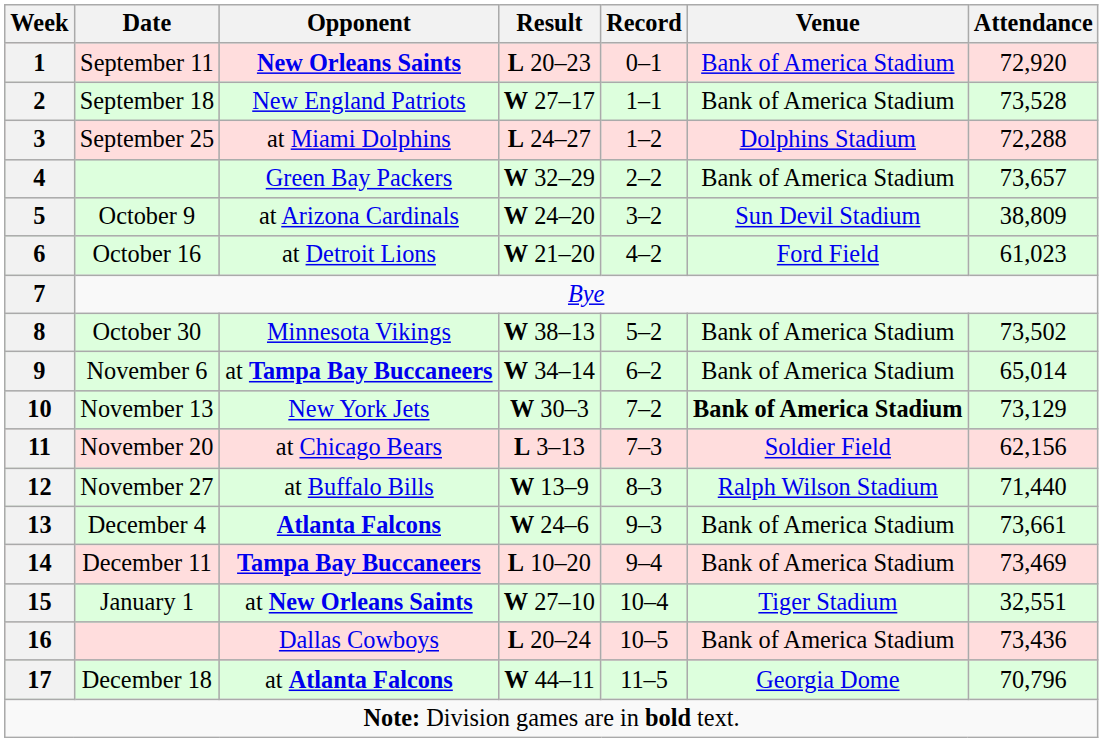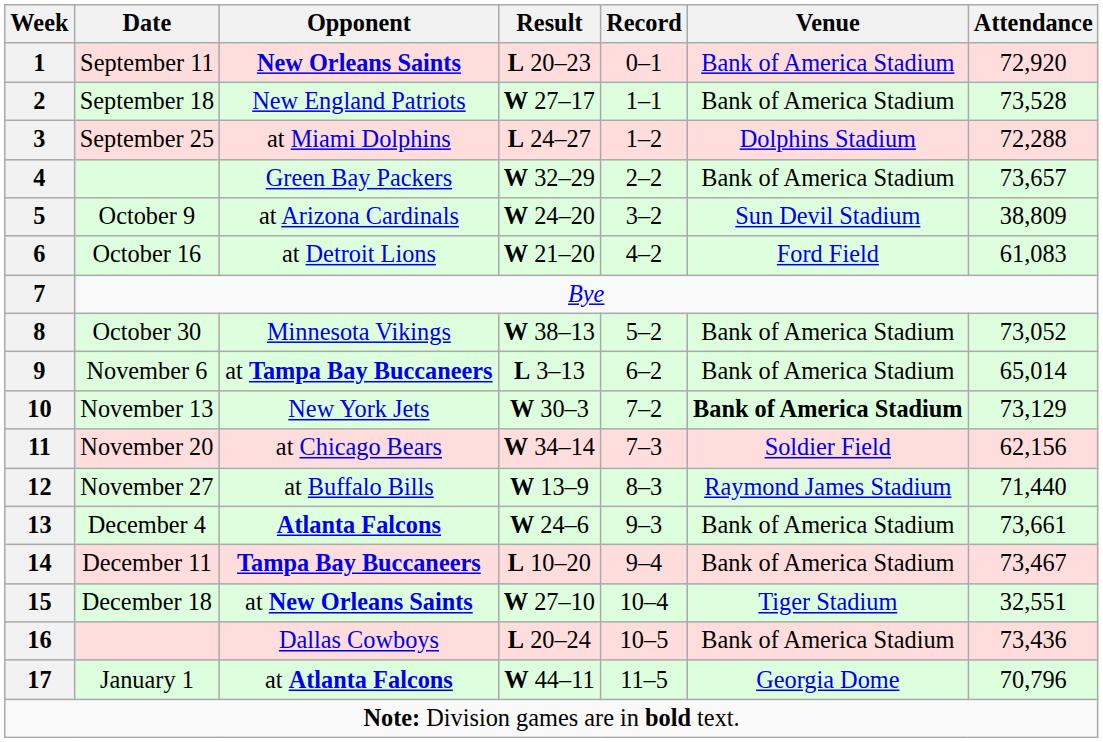(1033, 255) 61,023 -> (1033, 255) 61,083
(1033, 332) 73,502 -> (1033, 332) 73,052
(549, 370) W 34–14 -> (549, 370) L 3–13
(549, 448) L 3–13 -> (549, 448) W 34–14
(828, 486) Ralph Wilson Stadium -> (828, 486) Raymond James Stadium
(1033, 563) 73,469 -> (1033, 563) 73,467
(147, 602) January 1 -> (147, 602) December 18
(147, 679) December 18 -> (147, 679) January 1
